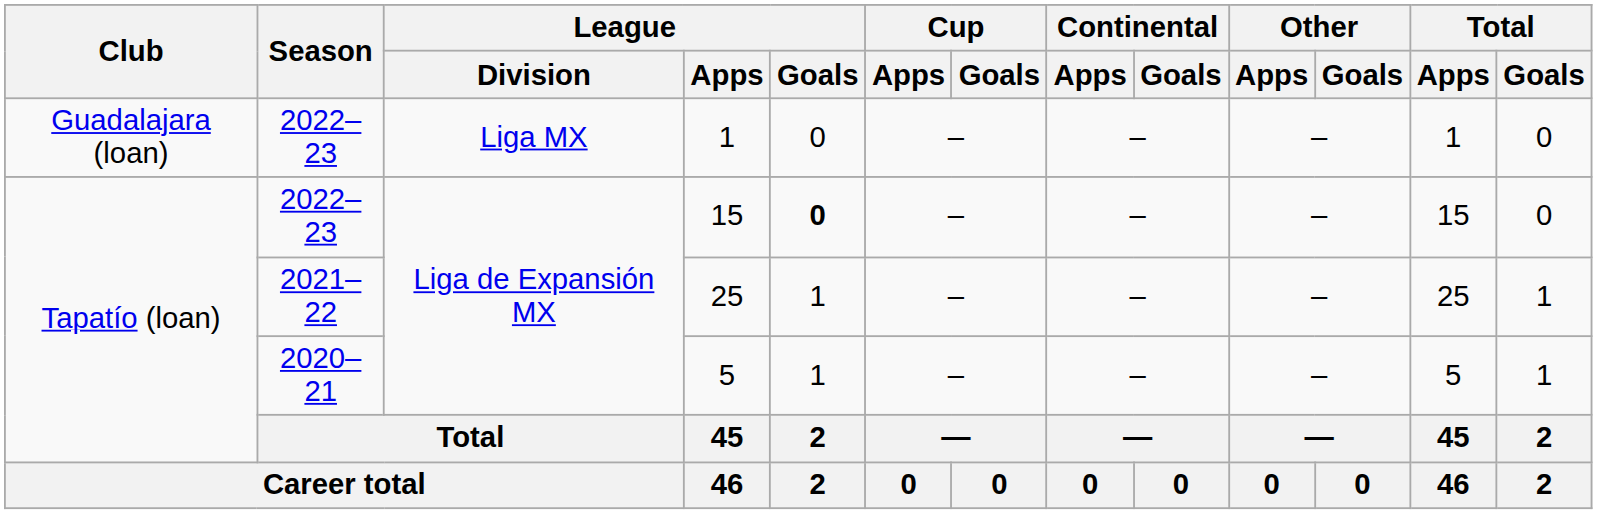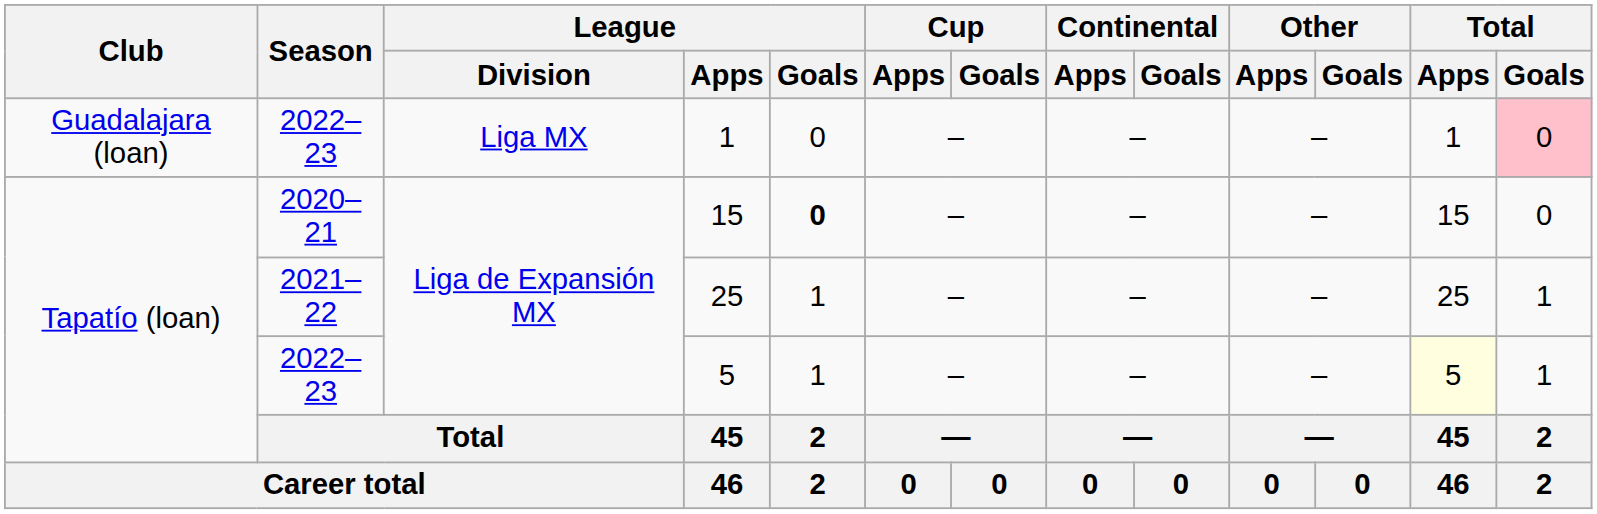(1544, 137) no background -> (1544, 137) pink background
(321, 216) 2022–23 -> (321, 216) 2020–21
(321, 375) 2020–21 -> (321, 375) 2022–23
(1453, 375) no background -> (1453, 375) lightyellow background
